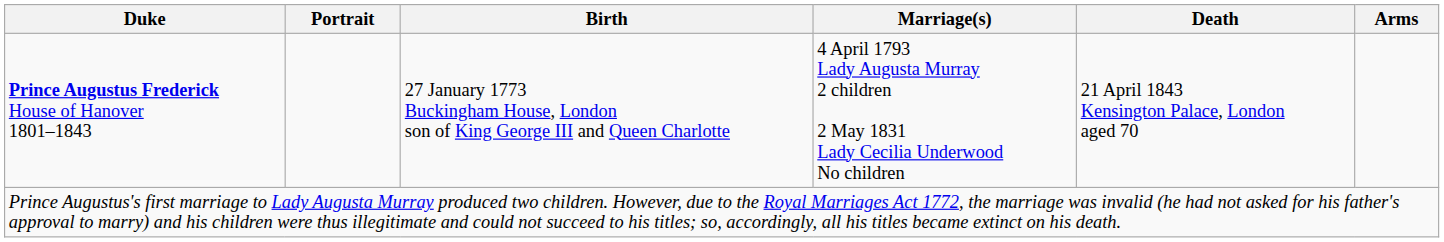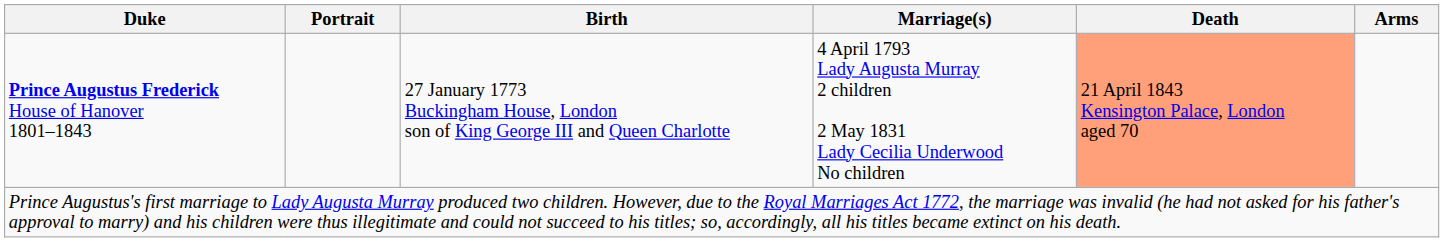(1183, 110) no background -> (1183, 110) lightsalmon background
